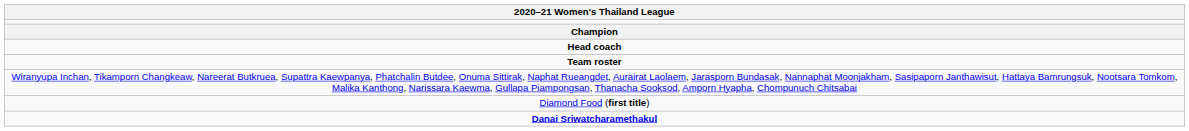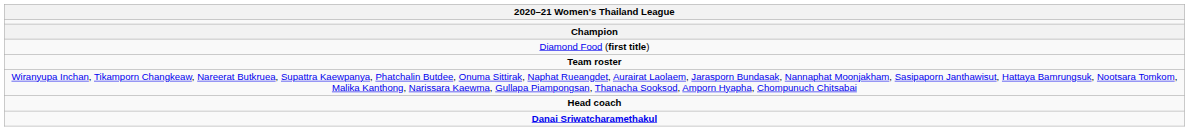(594, 46) Head coach -> (594, 46) Diamond Food (first title)
(594, 103) Diamond Food (first title) -> (594, 103) Head coach
